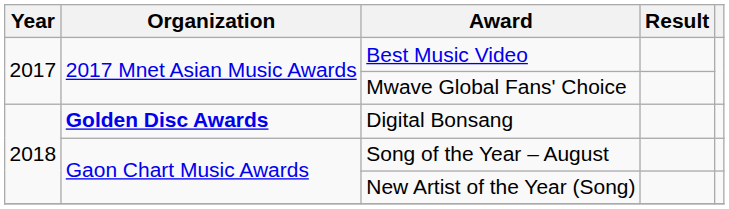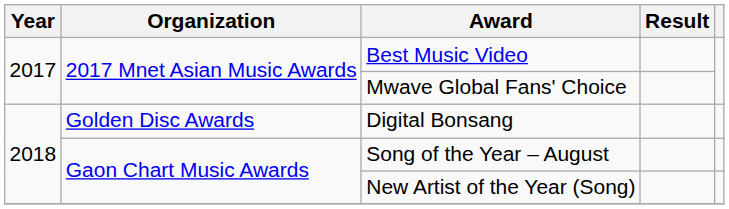(167, 120) bold -> (160, 120) normal
